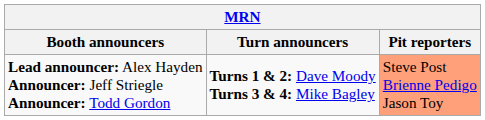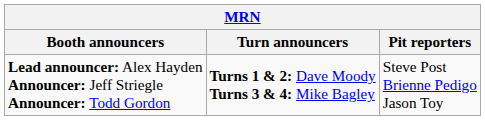(430, 85) lightsalmon background -> (430, 85) no background
